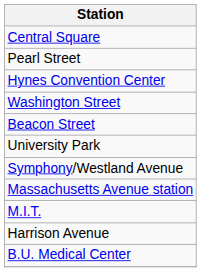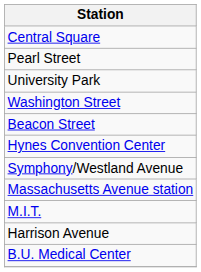(86, 80) Hynes Convention Center -> (54, 80) University Park
(54, 146) University Park -> (86, 146) Hynes Convention Center
